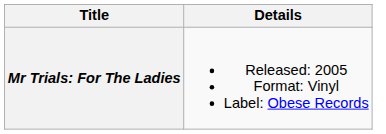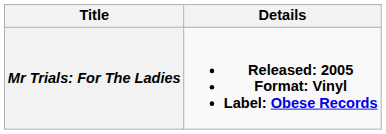(278, 86) normal -> (282, 86) bold
